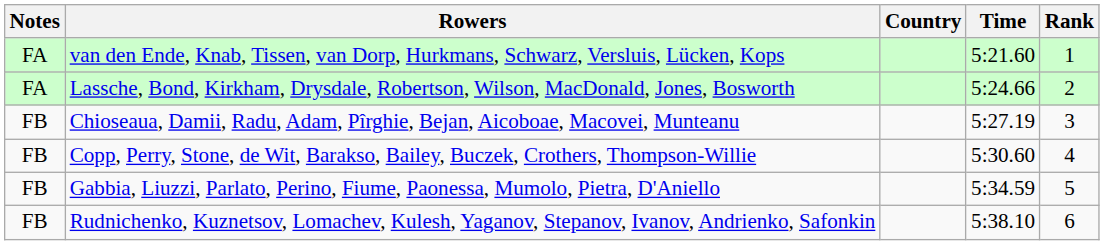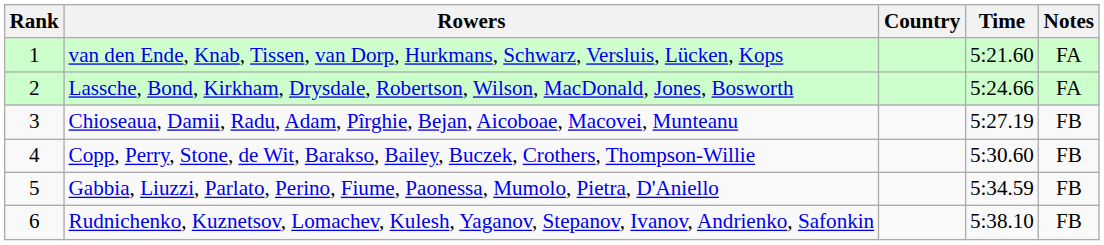columns swapped: (1069, 21) <-> (35, 21)
